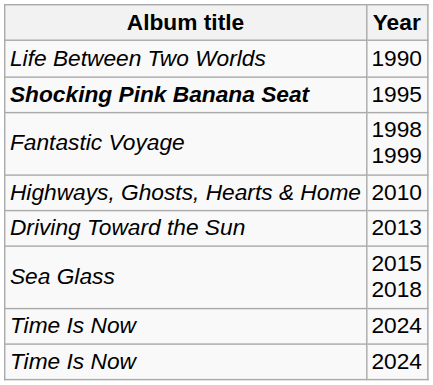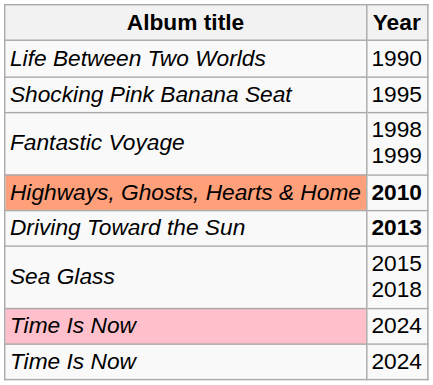(160, 94) bold -> (151, 94) normal
(185, 192) no background -> (185, 192) lightsalmon background
(397, 192) normal -> (397, 192) bold
(397, 228) normal -> (397, 228) bold
(73, 325) no background -> (73, 325) pink background
